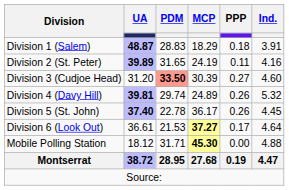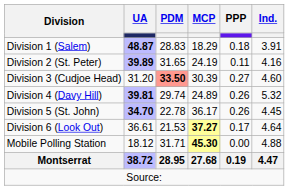(141, 112) 37.40 -> (141, 112) 34.70
